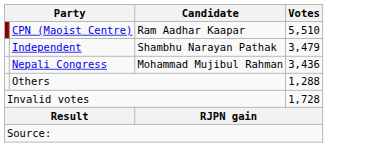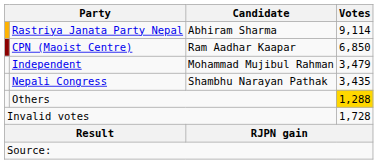+ row: (98, 30)
(304, 30) 5,510 -> (355, 47) 6,850
(207, 47) Shambhu Narayan Pathak -> (261, 64) Mohammad Mujibul Rahman
(210, 64) Mohammad Mujibul Rahman -> (258, 82) Shambhu Narayan Pathak
(304, 64) 3,436 -> (355, 82) 3,435
(304, 82) no background -> (355, 99) gold background
